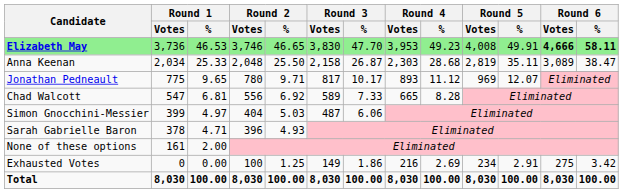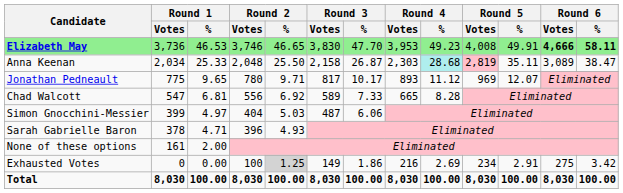(445, 63) no background -> (445, 63) paleturquoise background
(481, 63) no background -> (481, 63) pink background
(292, 163) no background -> (292, 163) lightgrey background
